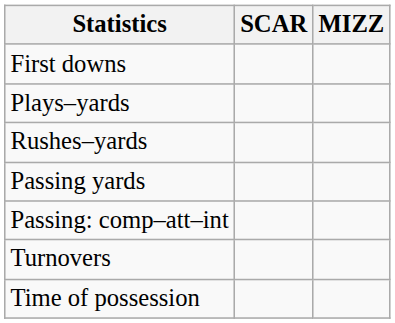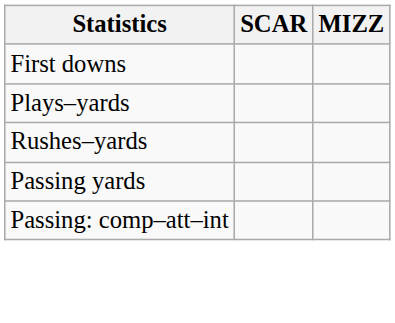- row: (61, 259)
- row: (105, 298)
